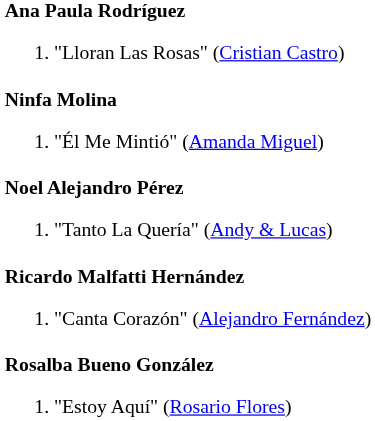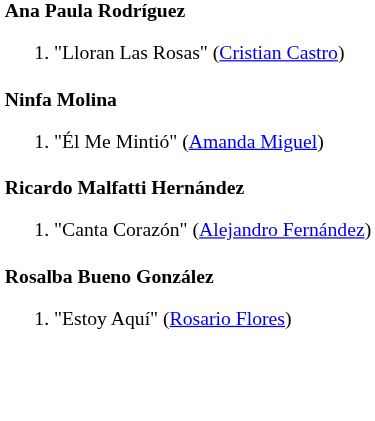- row: (188, 209)
